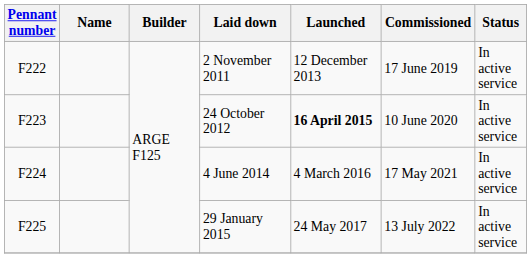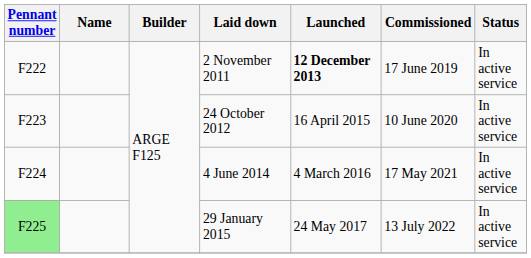(330, 68) normal -> (332, 68) bold
(333, 120) bold -> (332, 120) normal
(32, 226) no background -> (32, 226) lightgreen background
